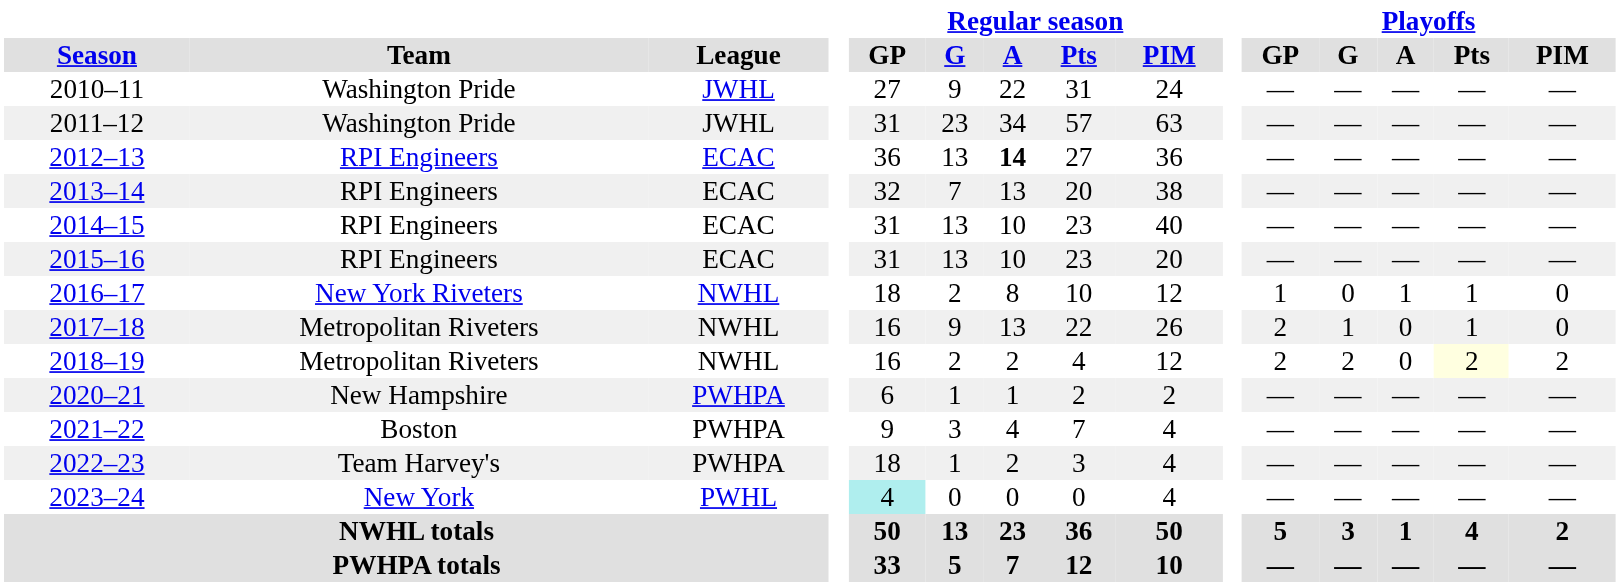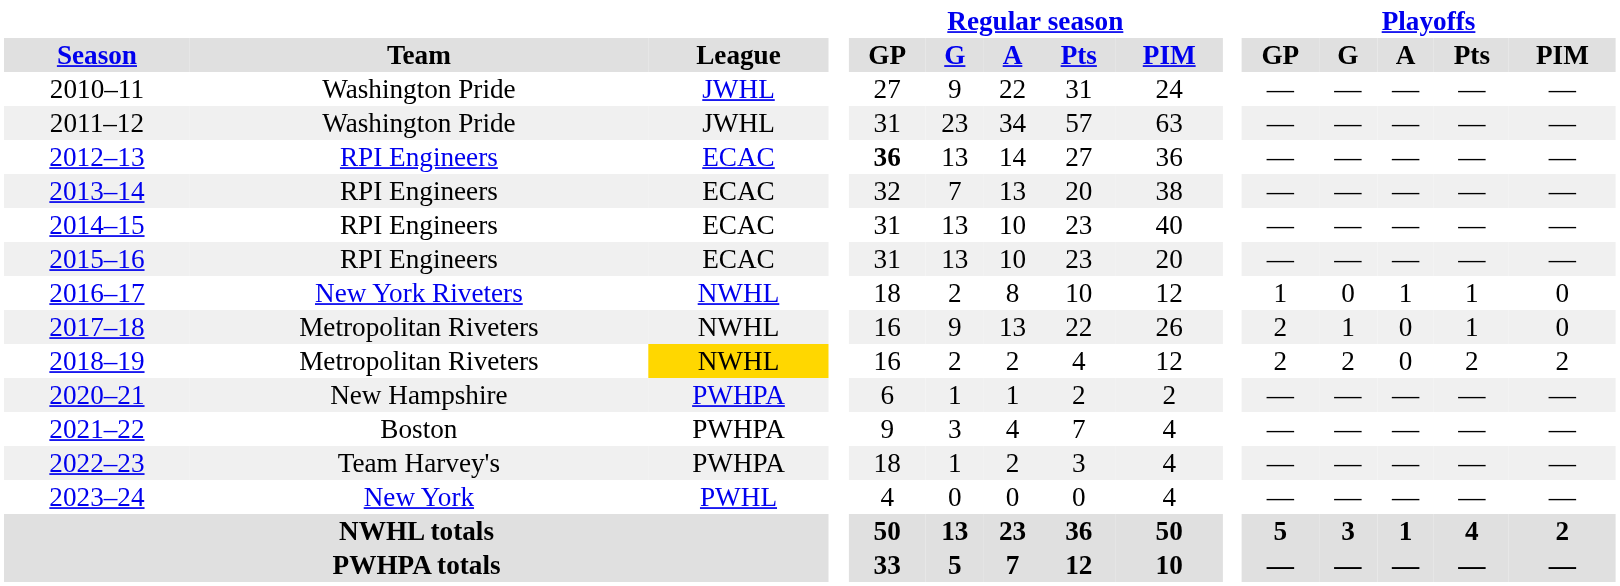(887, 156) normal -> (887, 156) bold
(1013, 156) bold -> (1013, 156) normal
(738, 360) no background -> (738, 360) gold background
(1472, 360) lightyellow background -> (1472, 360) no background
(887, 496) paleturquoise background -> (887, 496) no background
